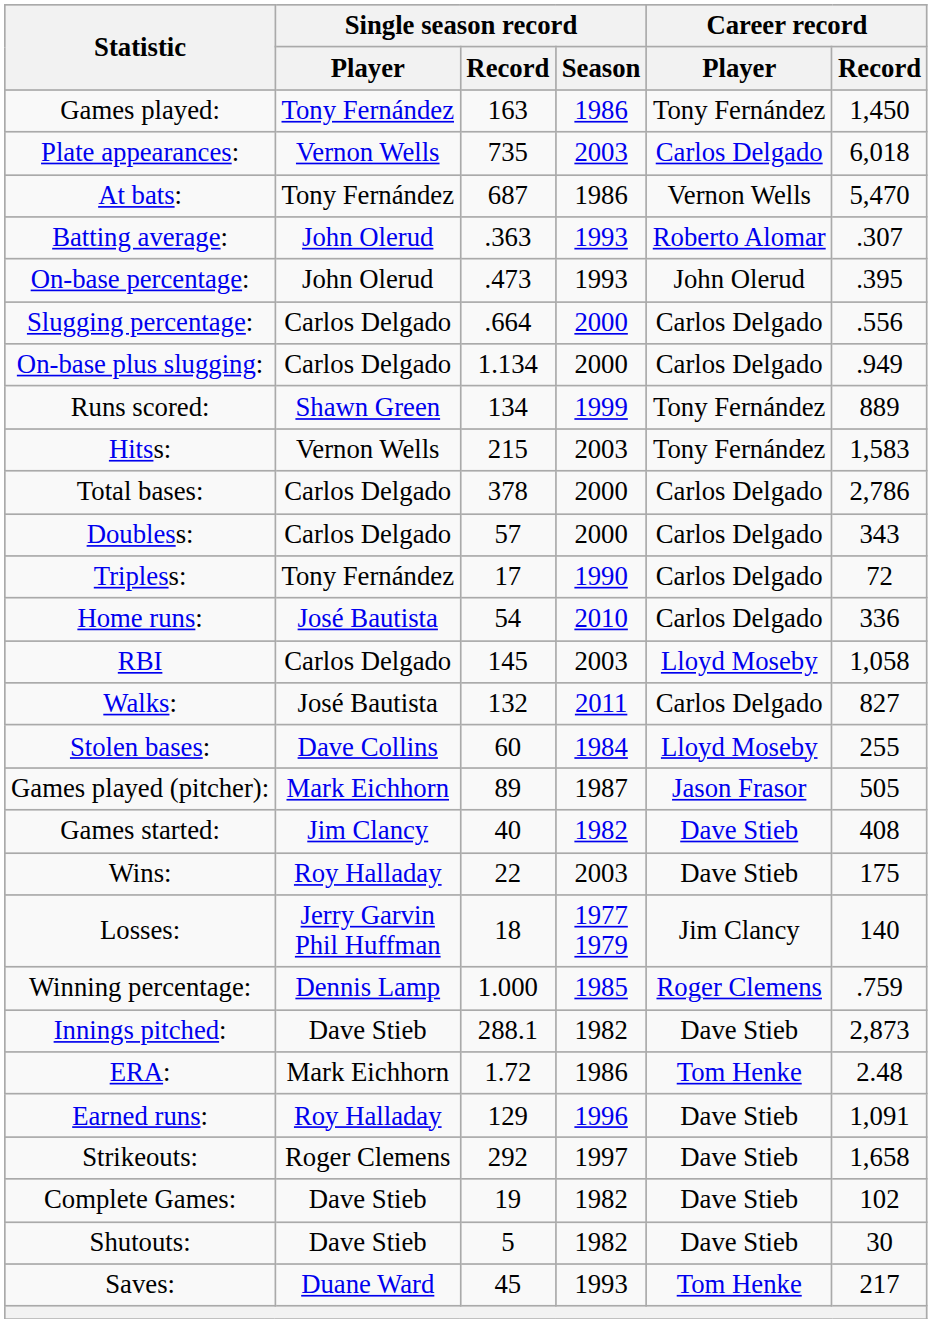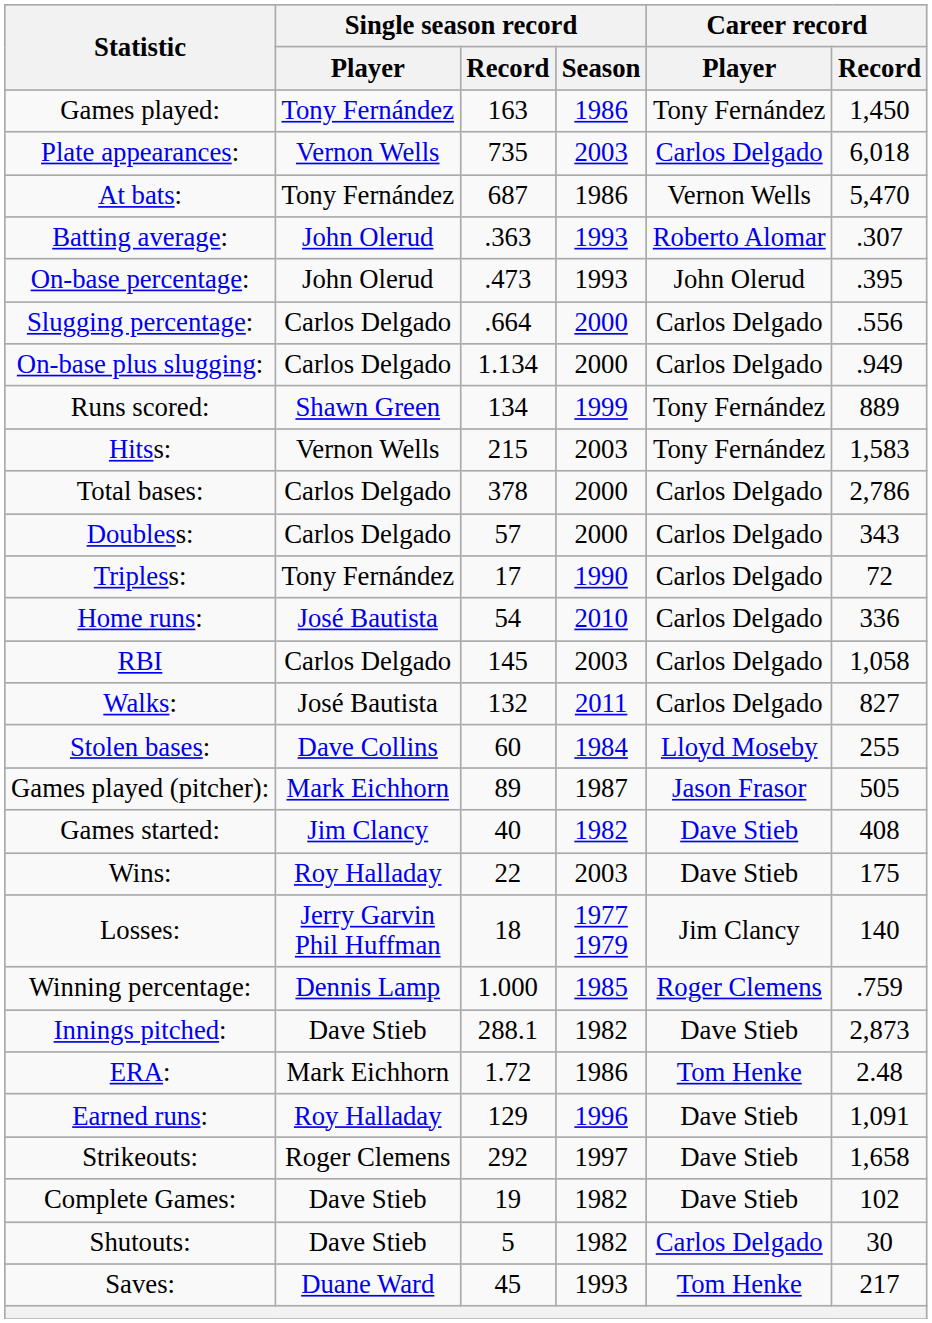(739, 661) Lloyd Moseby -> (739, 661) Carlos Delgado
(739, 1242) Dave Stieb -> (739, 1242) Carlos Delgado
